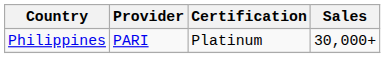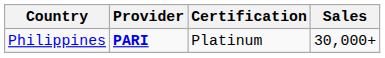(131, 41) normal -> (131, 41) bold
